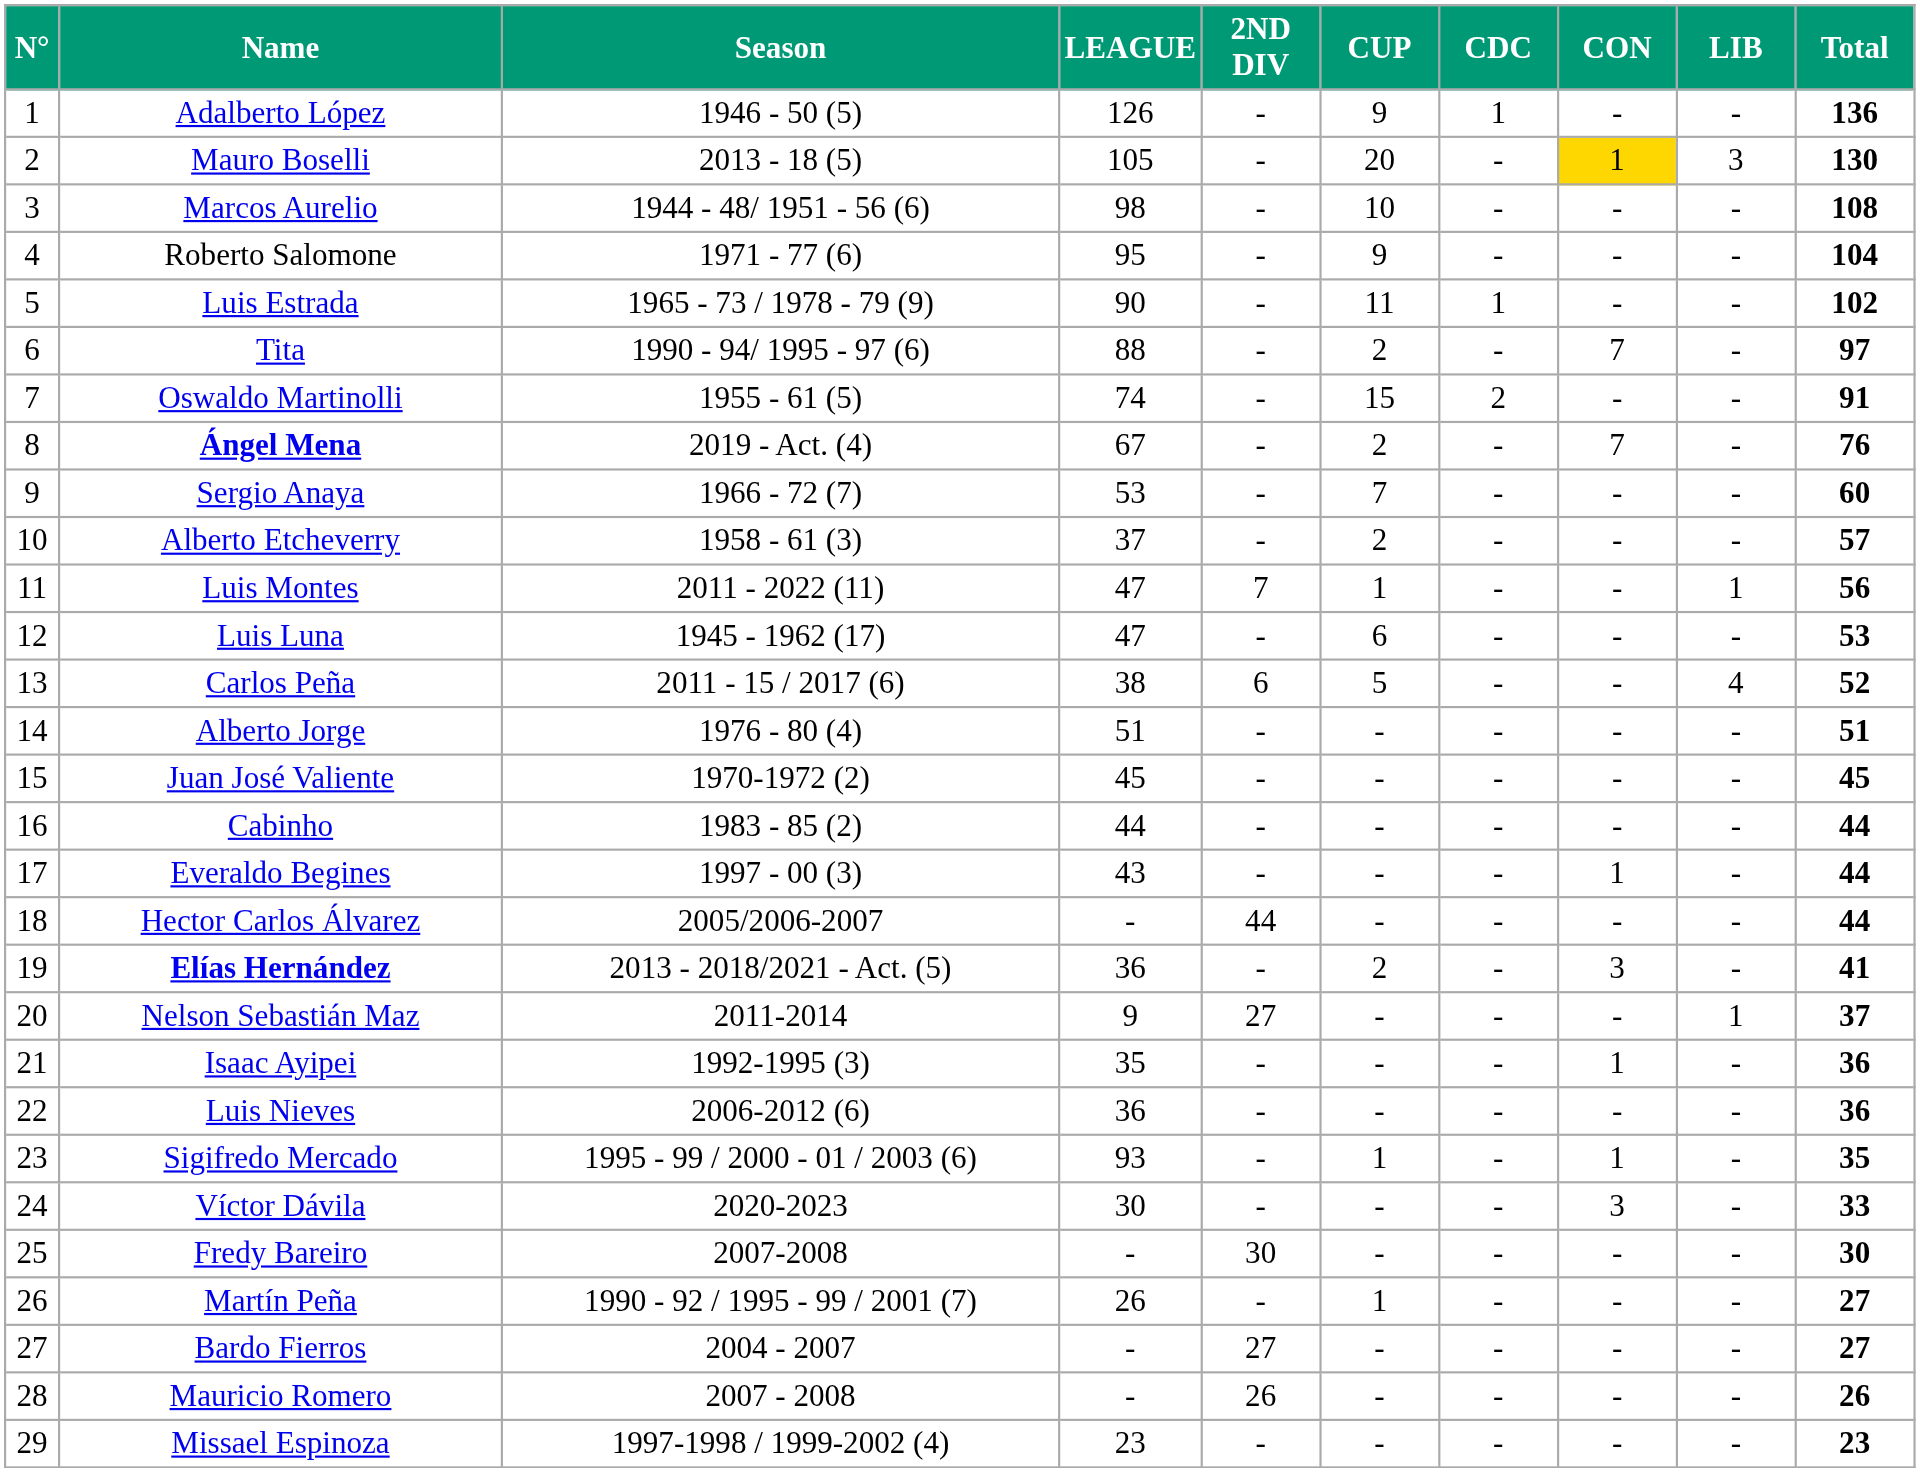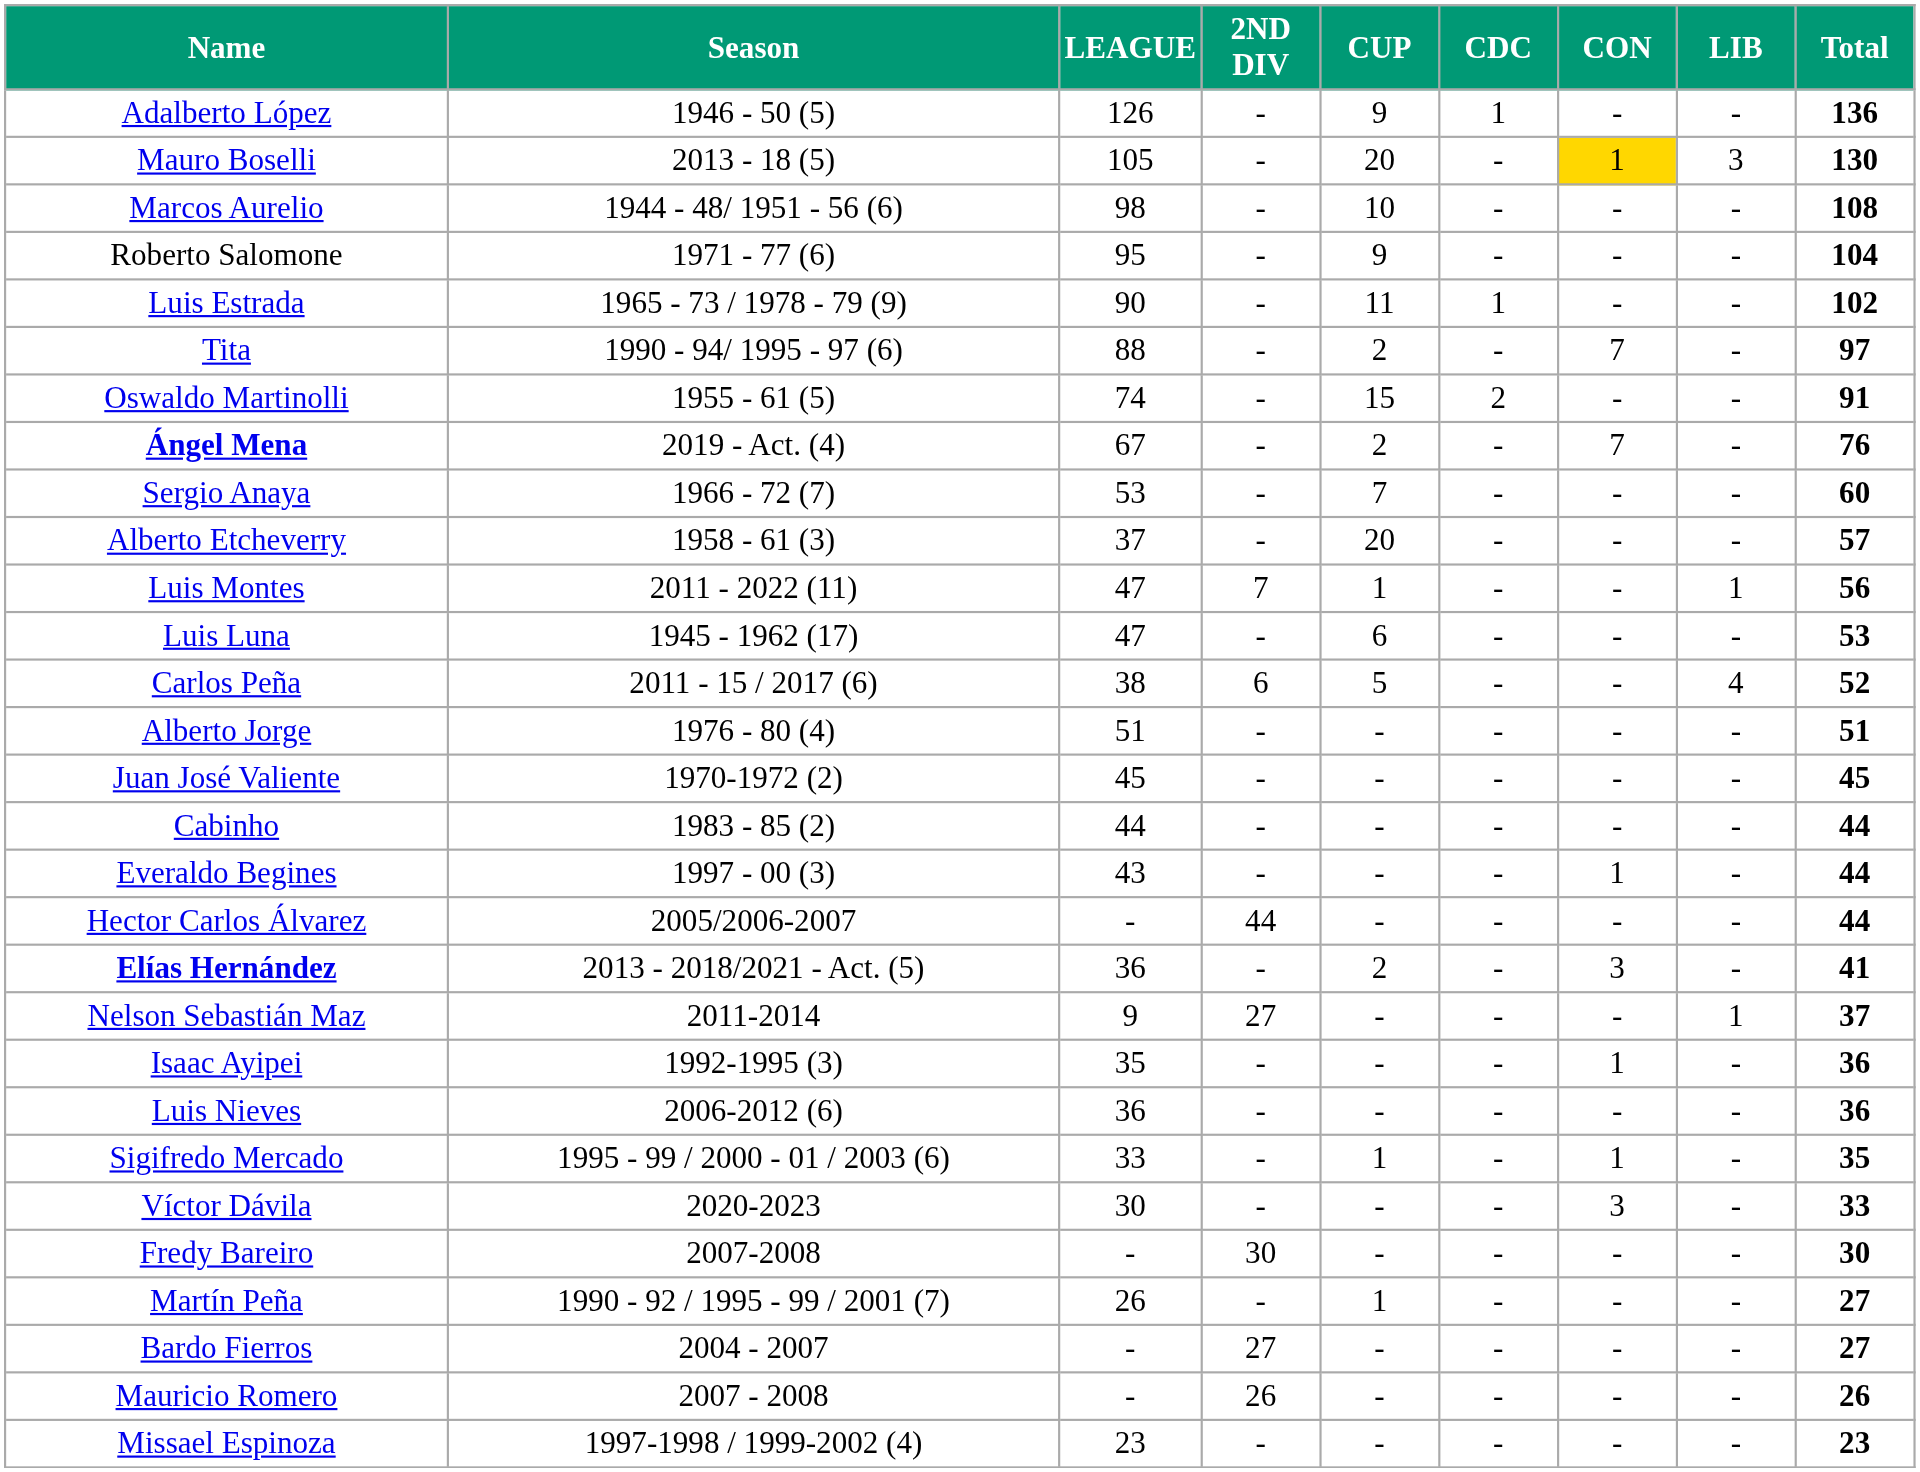- column: (32, 46)
(1379, 540) 2 -> (1379, 540) 20
(1130, 1157) 93 -> (1130, 1157) 33
